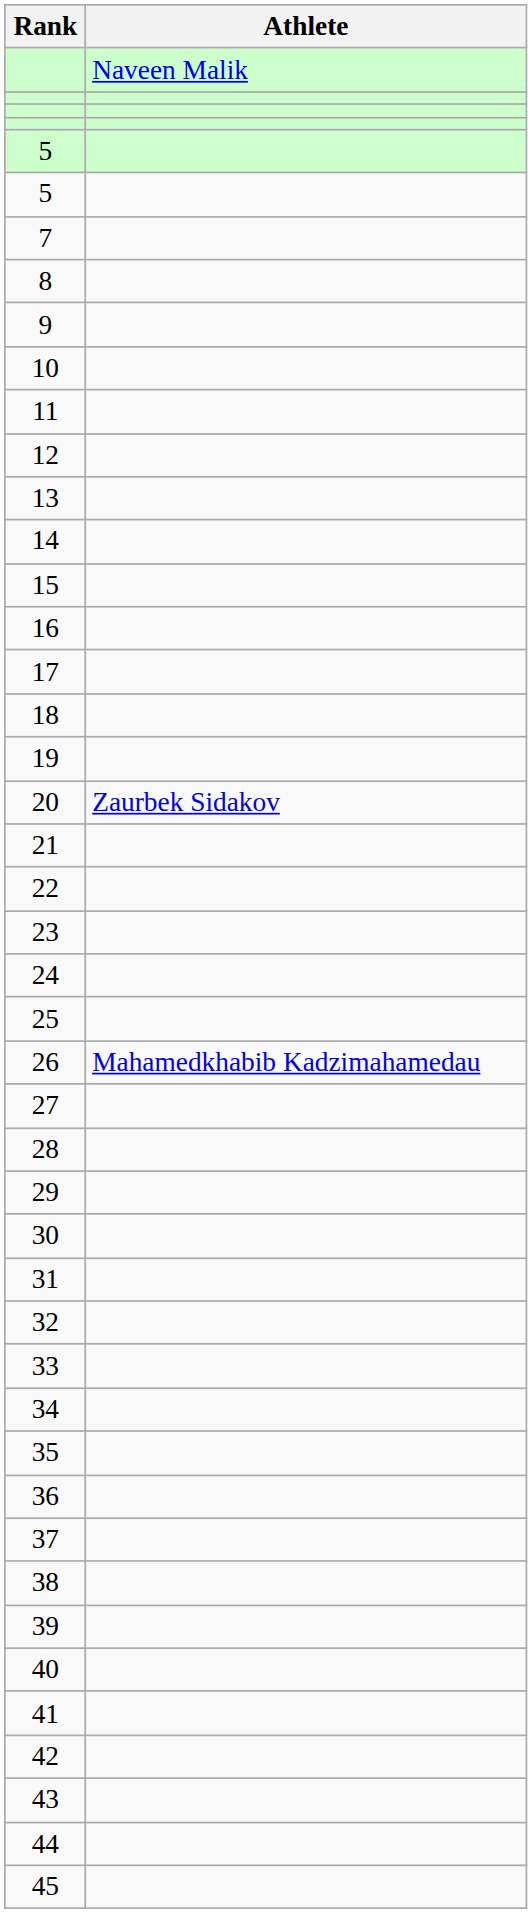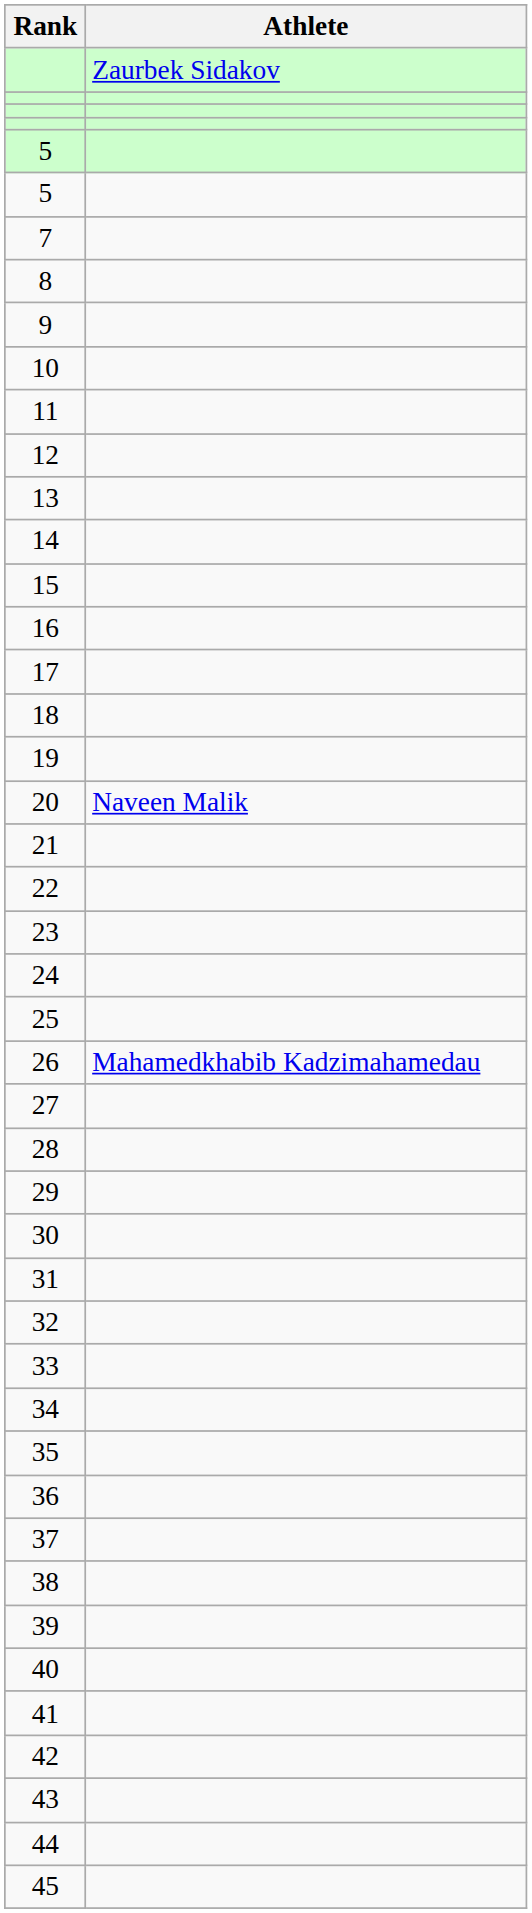(170, 69) Naveen Malik -> (186, 69) Zaurbek Sidakov
(186, 801) Zaurbek Sidakov -> (170, 801) Naveen Malik
